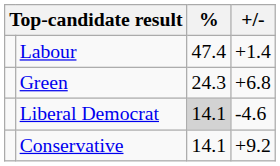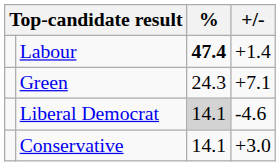(209, 51) normal -> (209, 51) bold
(253, 82) +6.8 -> (253, 82) +7.1
(253, 144) +9.2 -> (253, 144) +3.0
